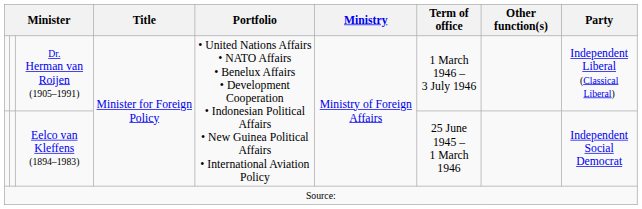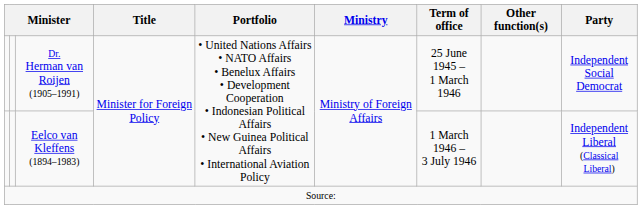(449, 73) 1 March 1946 – 3 July 1946 -> (449, 73) 25 June 1945 – 1 March 1946
(599, 73) Independent Liberal (Classical Liberal) -> (599, 73) Independent Social Democrat
(449, 148) 25 June 1945 – 1 March 1946 -> (449, 148) 1 March 1946 – 3 July 1946
(599, 148) Independent Social Democrat -> (599, 148) Independent Liberal (Classical Liberal)
